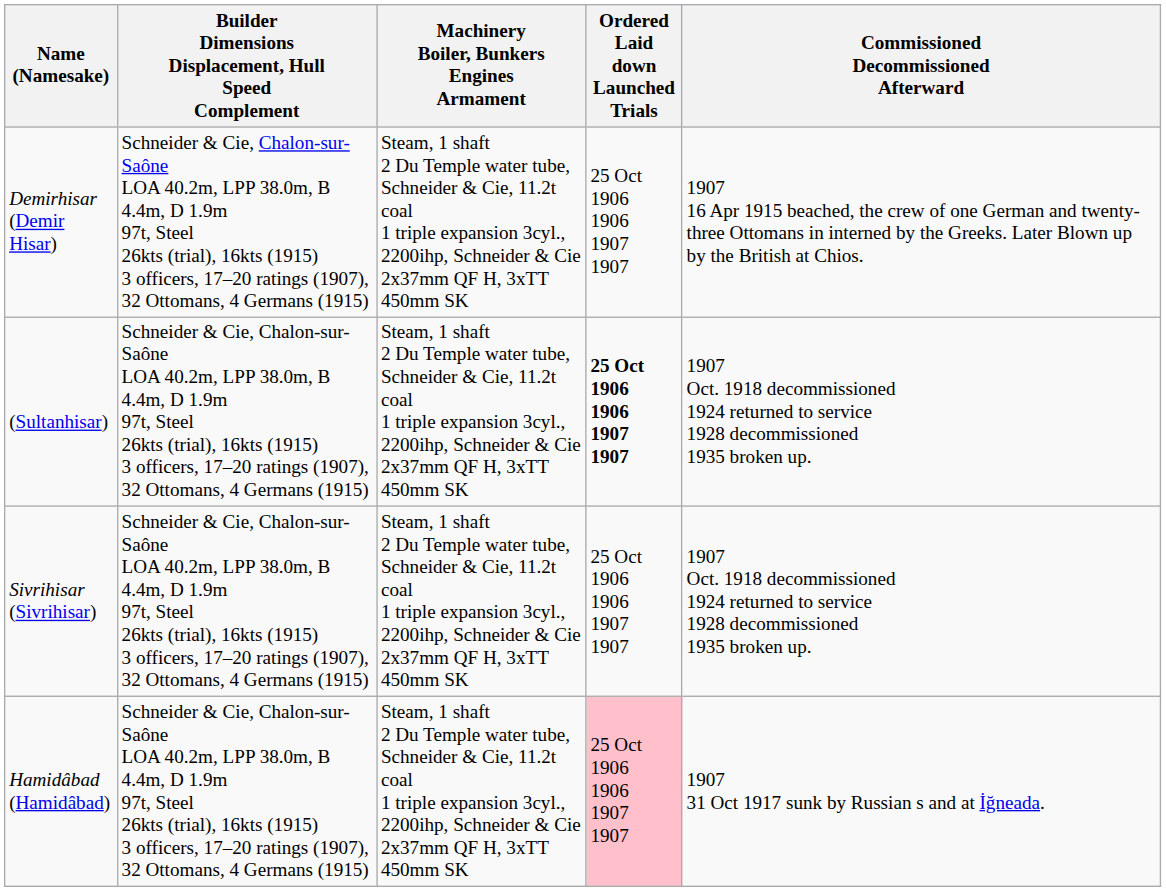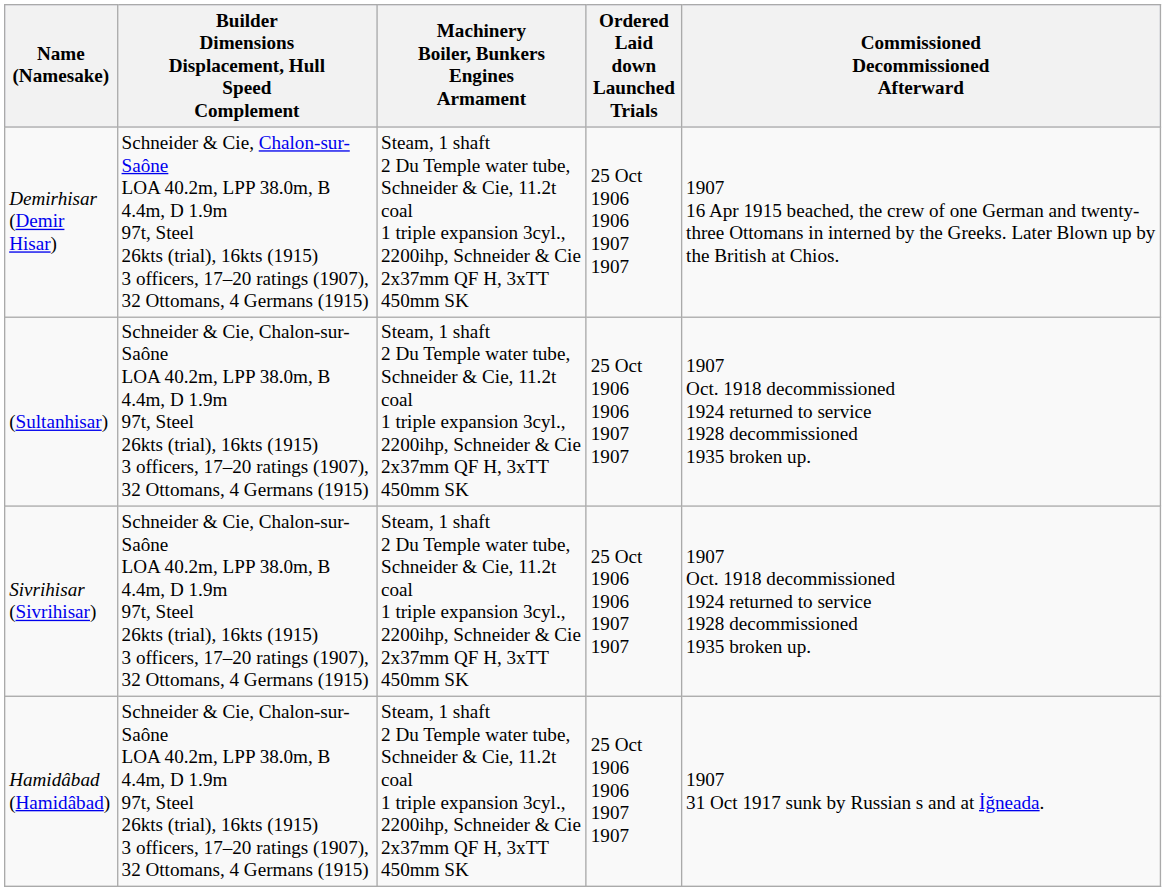(617, 411) bold -> (617, 411) normal
(616, 791) pink background -> (617, 791) no background
